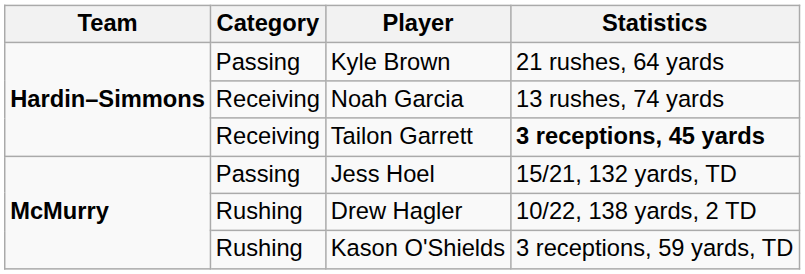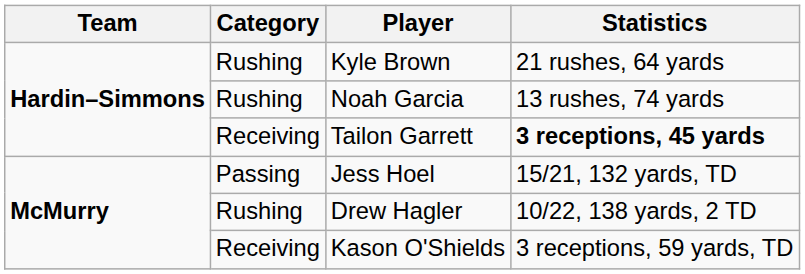(258, 61) Passing -> (259, 61) Rushing
(268, 99) Receiving -> (259, 99) Rushing
(259, 249) Rushing -> (268, 249) Receiving
